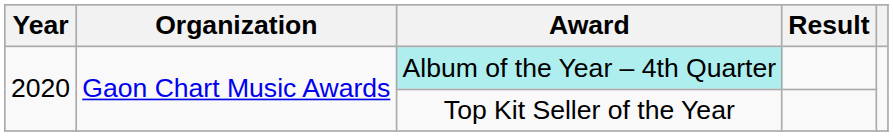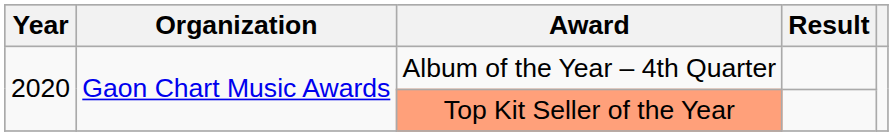(589, 67) paleturquoise background -> (589, 67) no background
(589, 109) no background -> (589, 109) lightsalmon background
